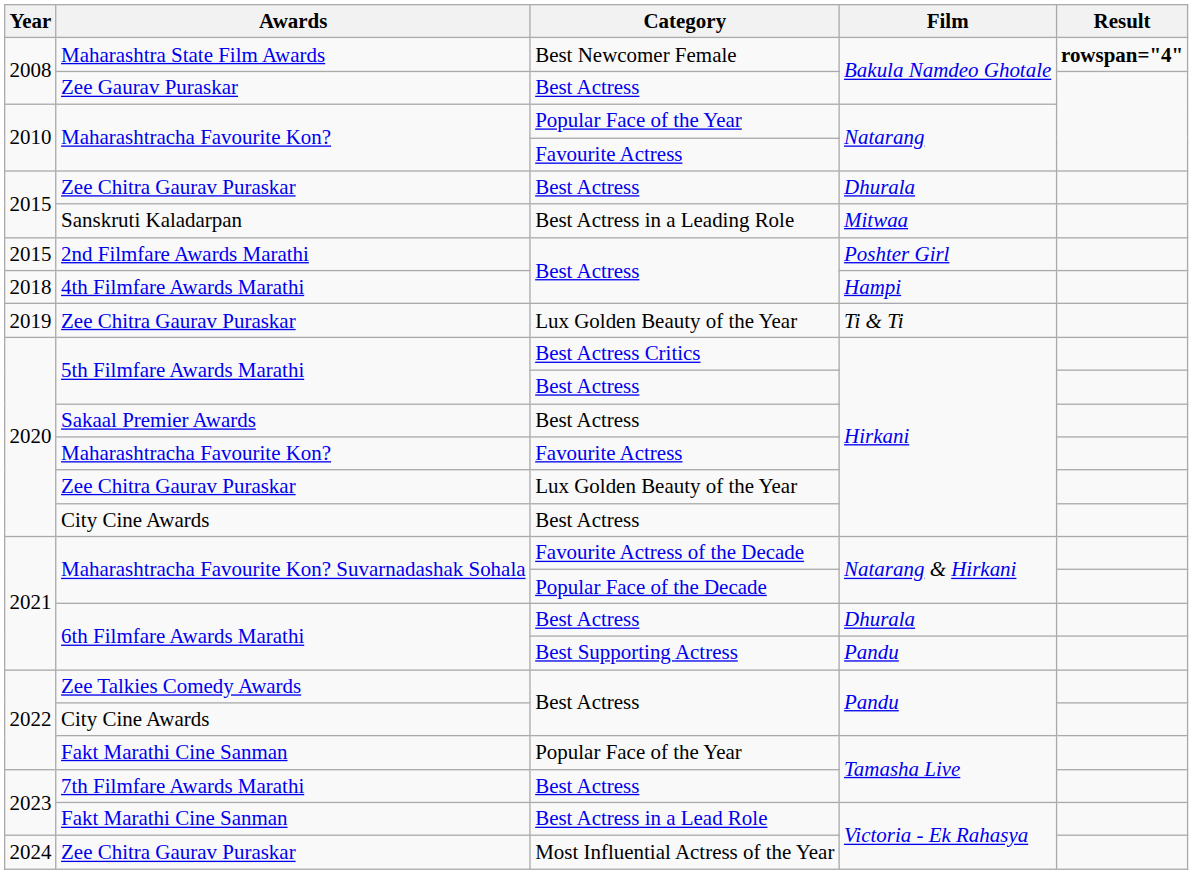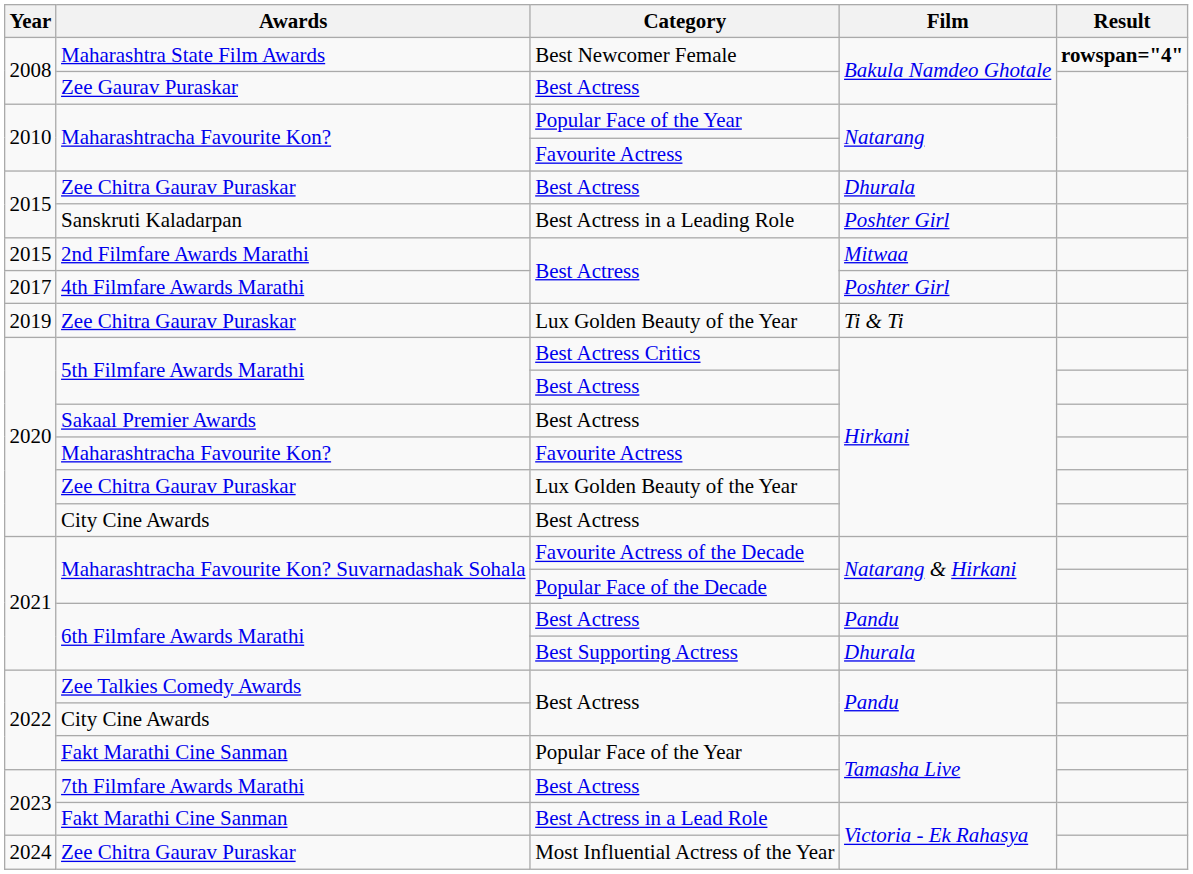(876, 220) Mitwaa -> (897, 220) Poshter Girl
(897, 253) Poshter Girl -> (876, 253) Mitwaa
(30, 287) 2018 -> (30, 287) 2017
(873, 287) Hampi -> (897, 287) Poshter Girl
(880, 619) Dhurala -> (871, 619) Pandu
(871, 652) Pandu -> (880, 652) Dhurala
